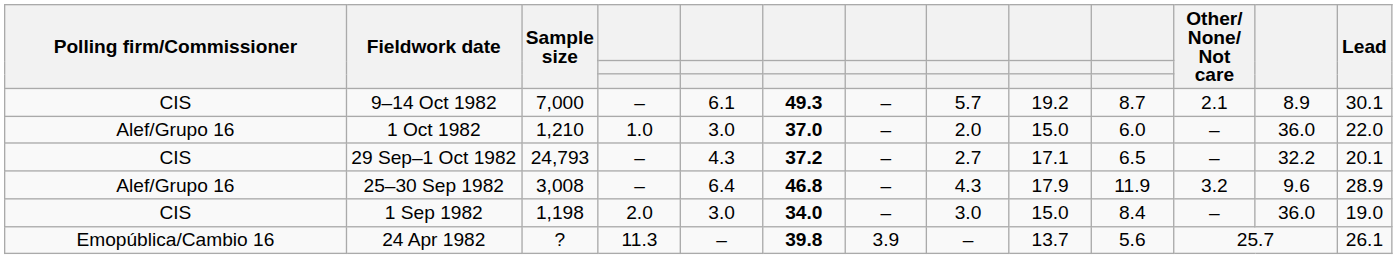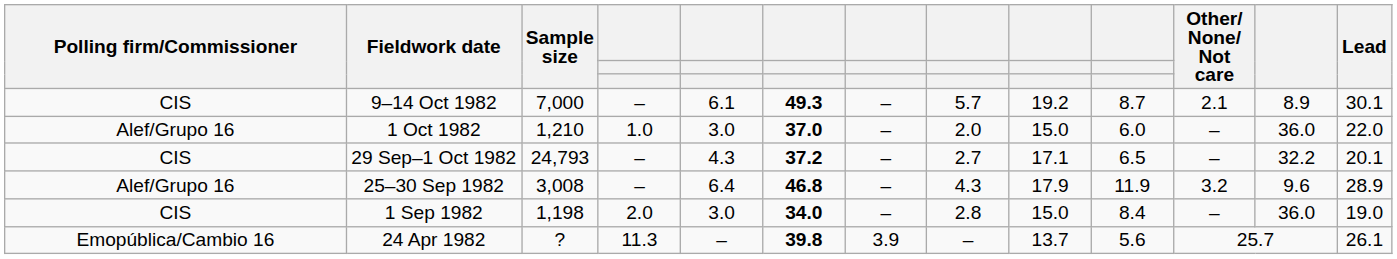(968, 213) 3.0 -> (968, 213) 2.8
